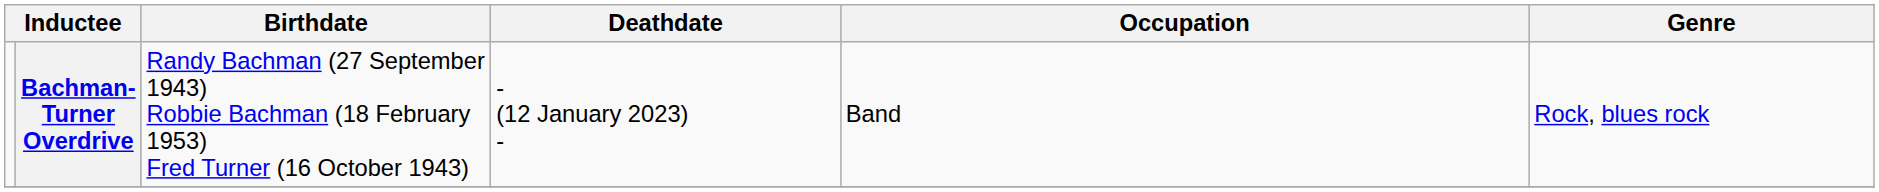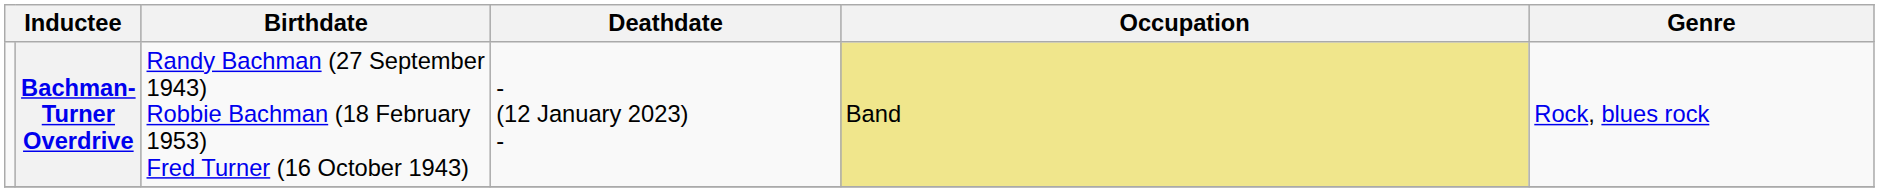(873, 114) no background -> (873, 114) khaki background
